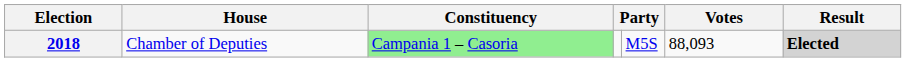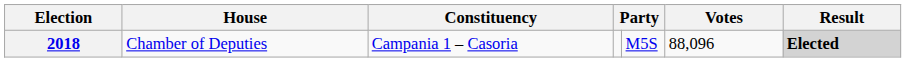(445, 43) lightgreen background -> (445, 43) no background
(691, 43) 88,093 -> (691, 43) 88,096
